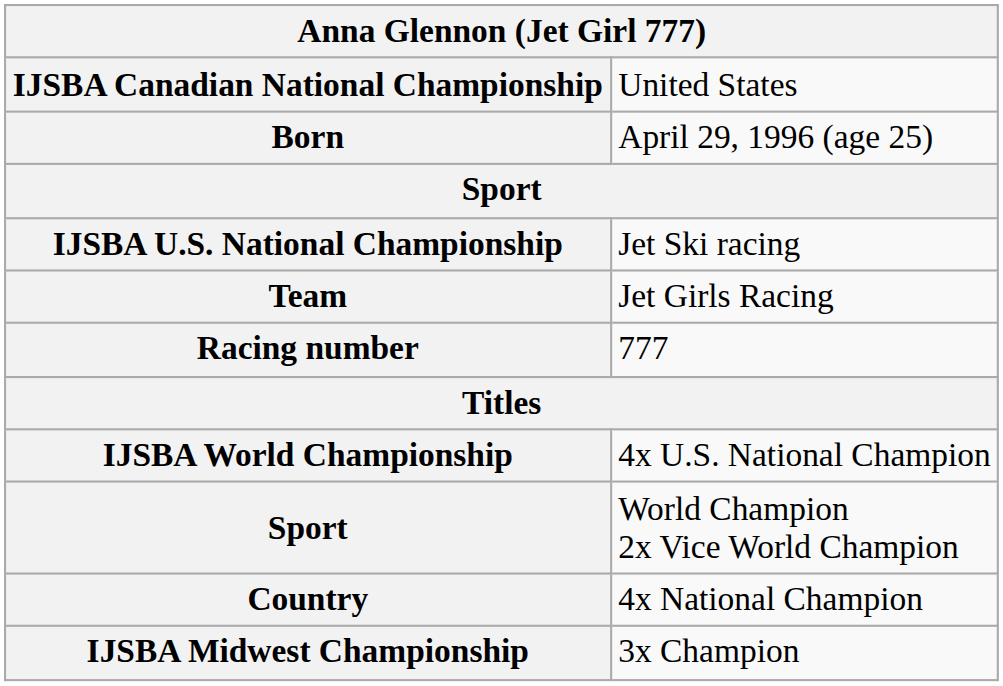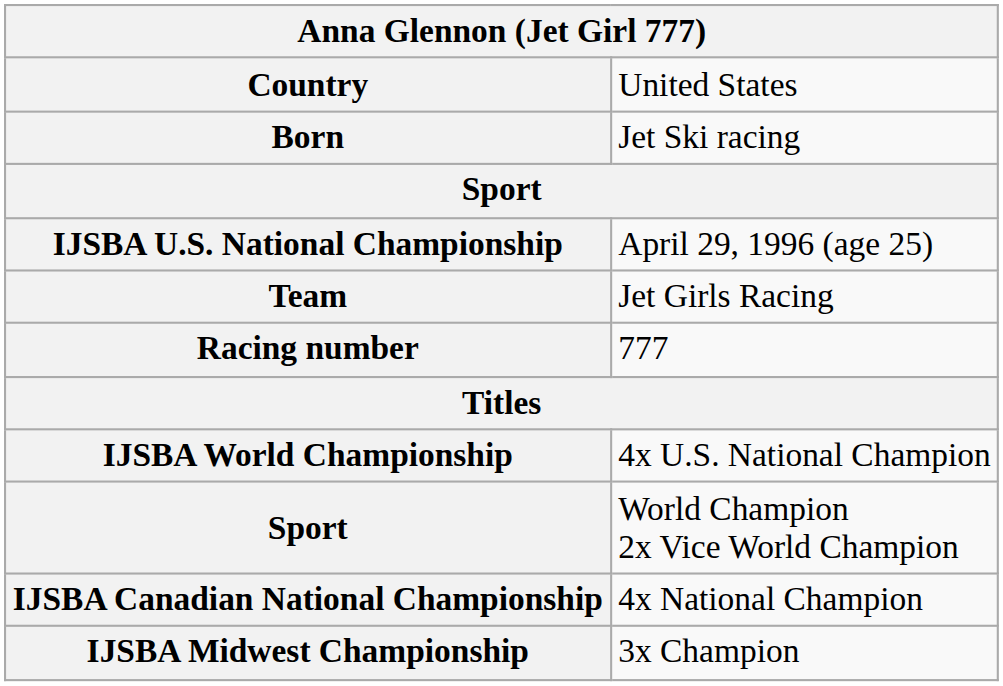(308, 84) IJSBA Canadian National Championship -> (308, 84) Country
(776, 137) April 29, 1996 (age 25) -> (709, 137) Jet Ski racing
(709, 243) Jet Ski racing -> (776, 243) April 29, 1996 (age 25)
(308, 598) Country -> (308, 598) IJSBA Canadian National Championship
